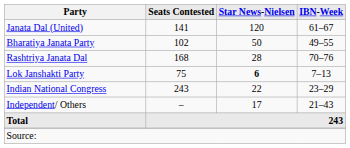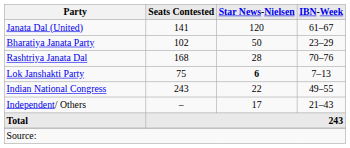(321, 43) 49–55 -> (321, 43) 23–29
(321, 89) 23–29 -> (321, 89) 49–55
